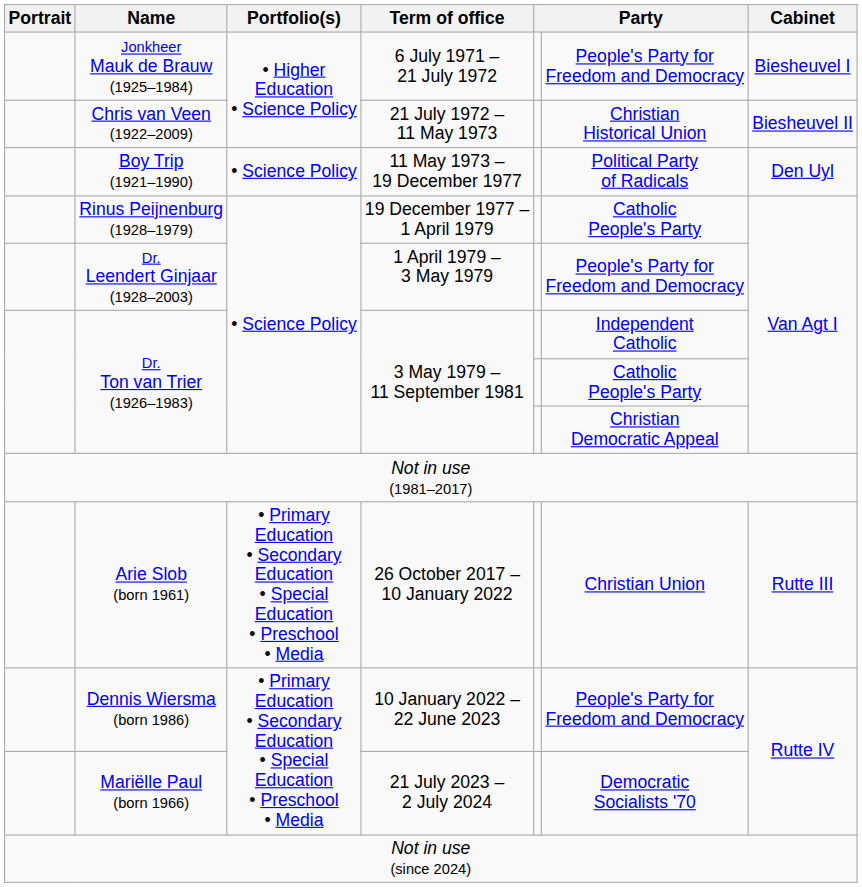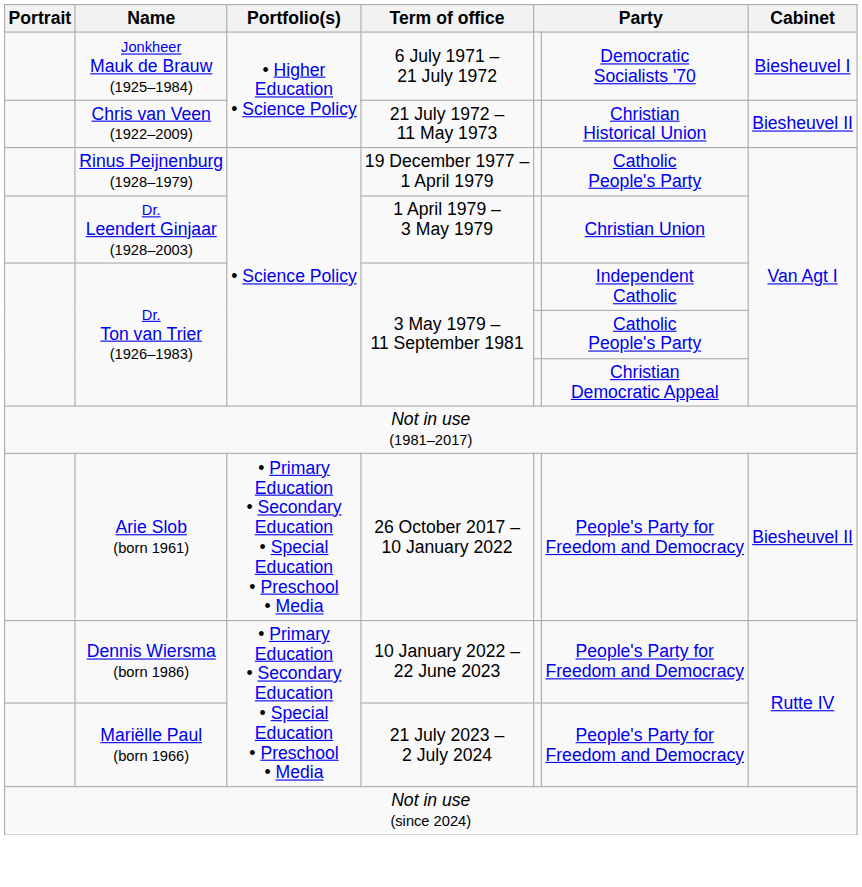(645, 66) People's Party for Freedom and Democracy -> (645, 66) Democratic Socialists '70
- row: (151, 171)
(645, 276) People's Party for Freedom and Democracy -> (645, 229) Christian Union
(645, 584) Christian Union -> (645, 536) People's Party for Freedom and Democracy
(803, 584) Rutte III -> (803, 536) Biesheuvel II
(645, 792) Democratic Socialists '70 -> (645, 745) People's Party for Freedom and Democracy
